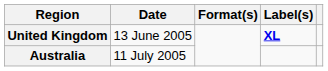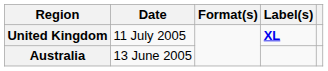(153, 35) 13 June 2005 -> (150, 35) 11 July 2005
(150, 55) 11 July 2005 -> (153, 55) 13 June 2005
